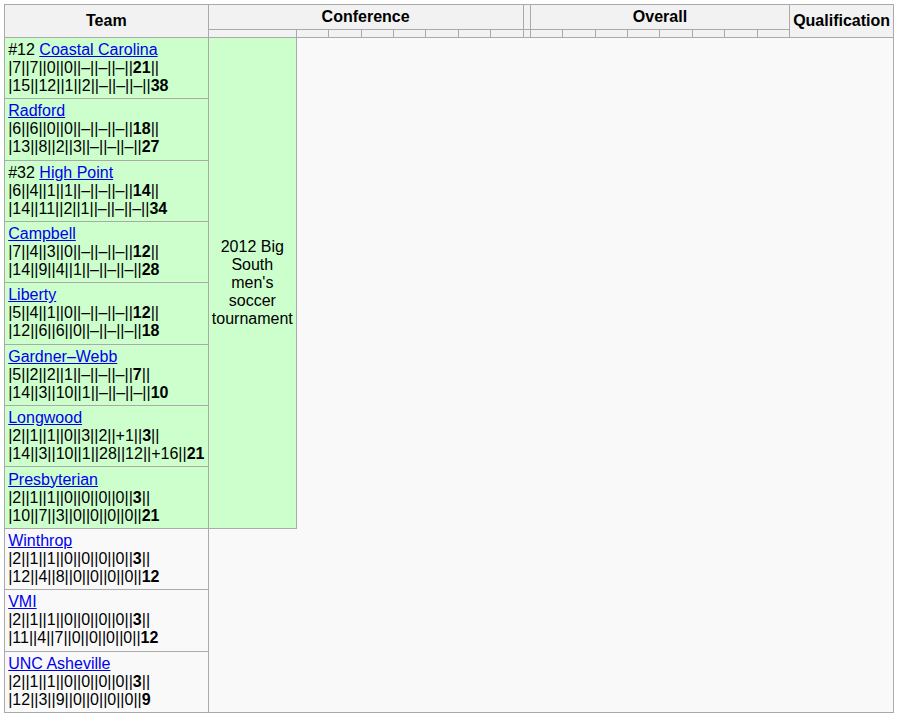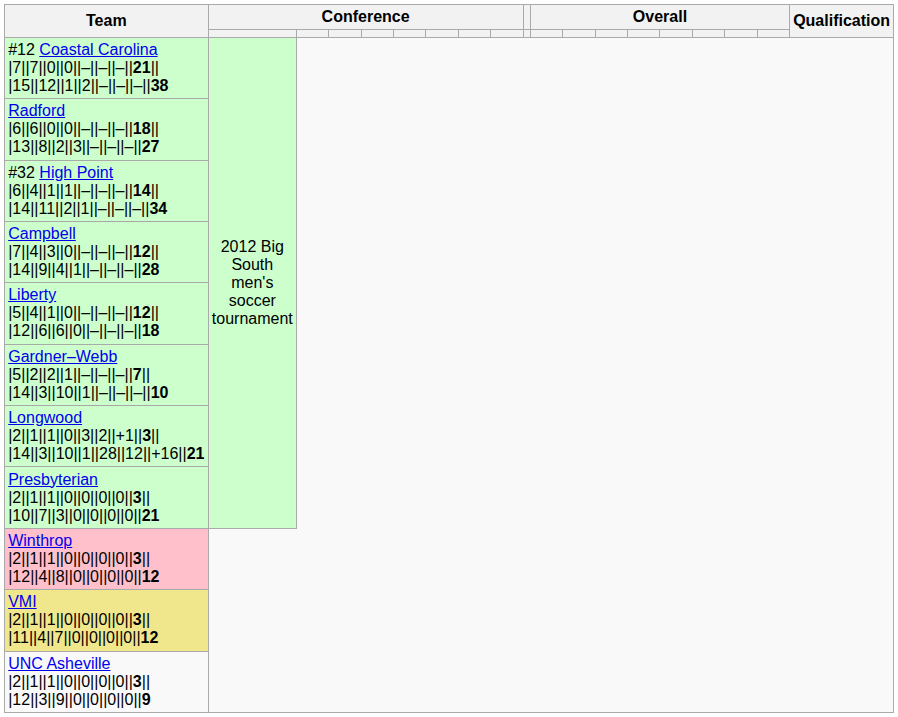(84, 558) no background -> (84, 558) pink background
(83, 620) no background -> (83, 620) khaki background
